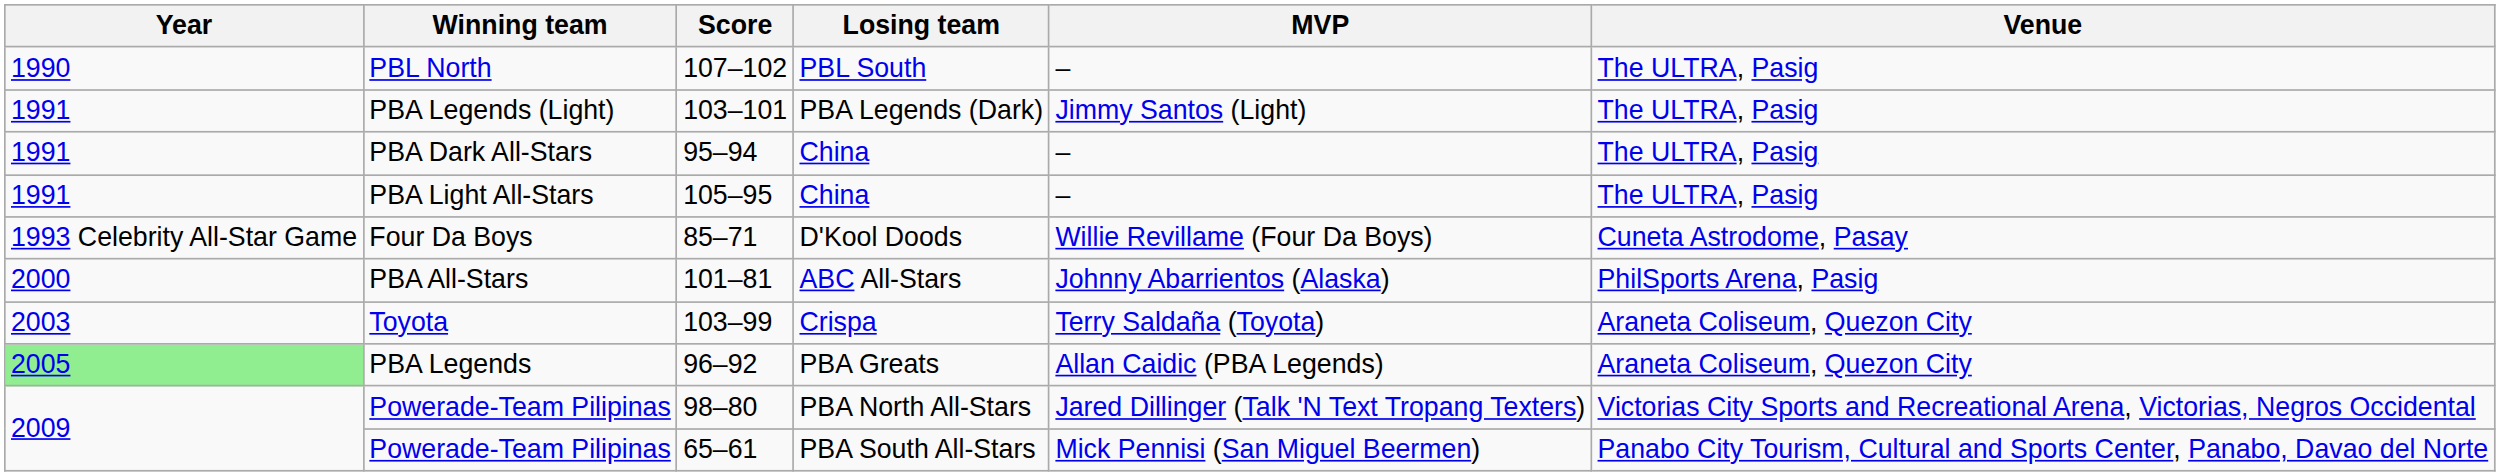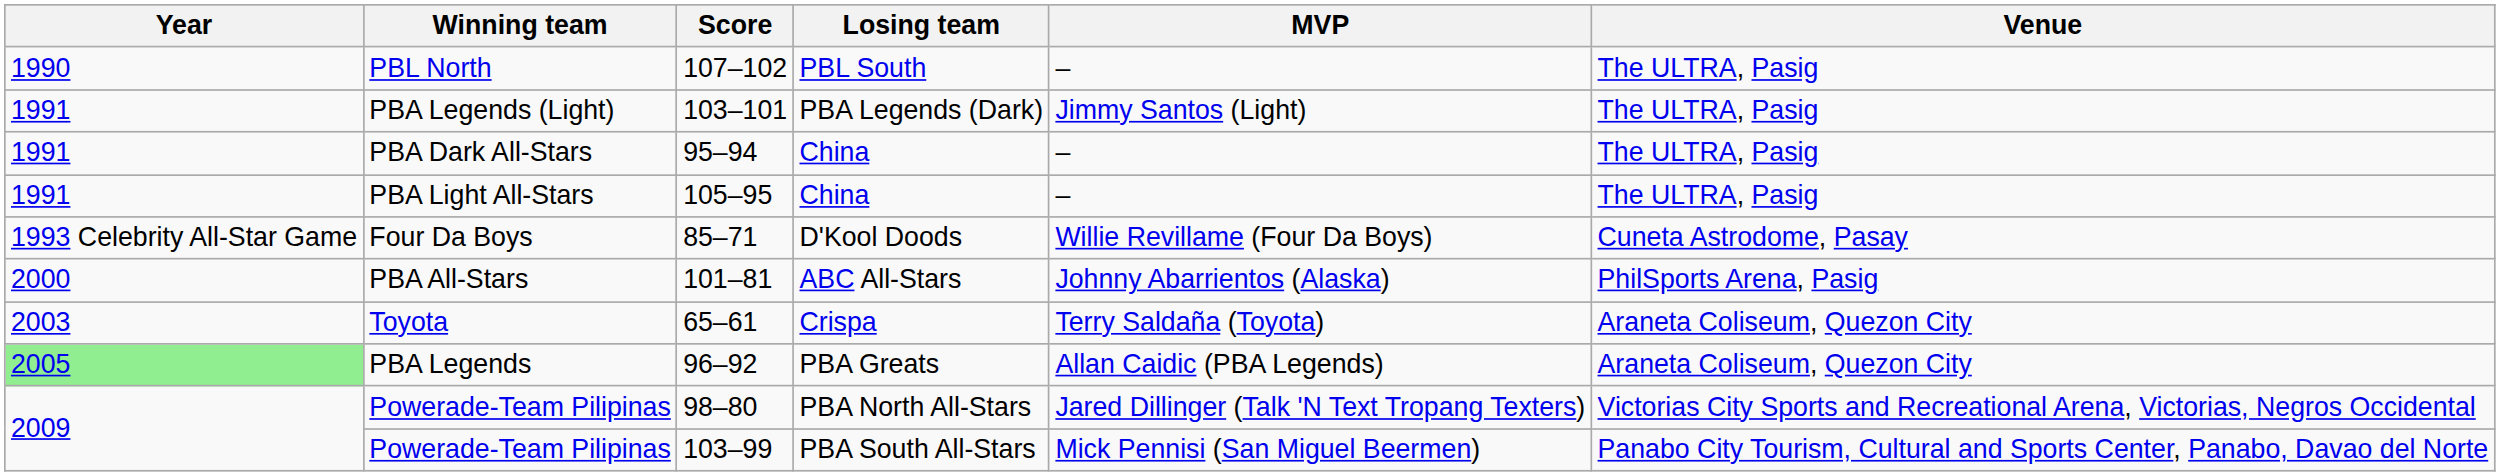(728, 322) 103–99 -> (720, 322) 65–61
(720, 449) 65–61 -> (728, 449) 103–99
